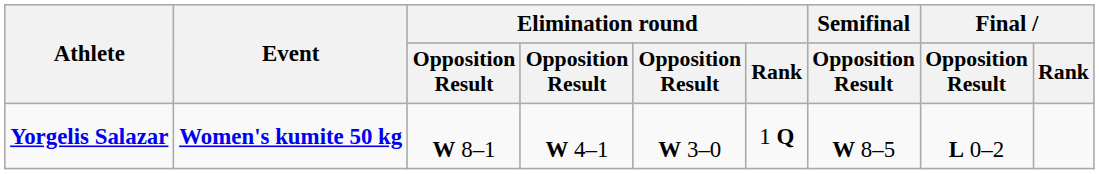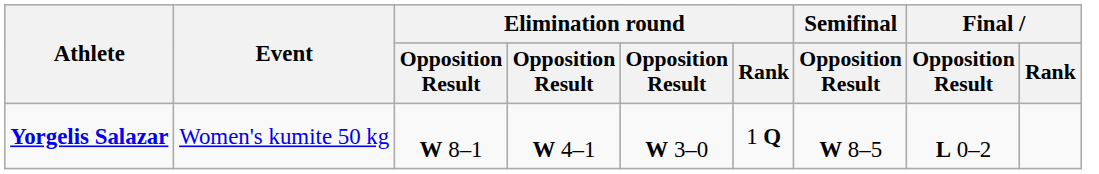(291, 136) bold -> (284, 136) normal
